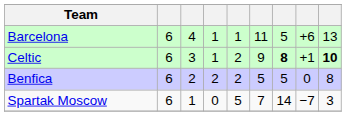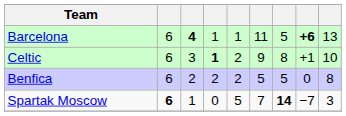(192, 36) normal -> (192, 36) bold
(307, 36) normal -> (307, 36) bold
(215, 57) normal -> (215, 57) bold
(284, 57) bold -> (284, 57) normal
(330, 57) bold -> (330, 57) normal
(169, 100) normal -> (169, 100) bold
(284, 100) normal -> (284, 100) bold
